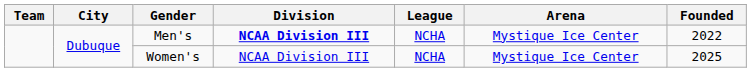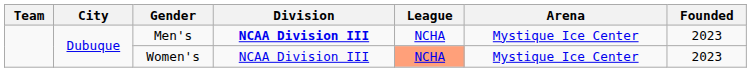(707, 36) 2022 -> (707, 36) 2023
(430, 56) no background -> (430, 56) lightsalmon background
(707, 56) 2025 -> (707, 56) 2023
